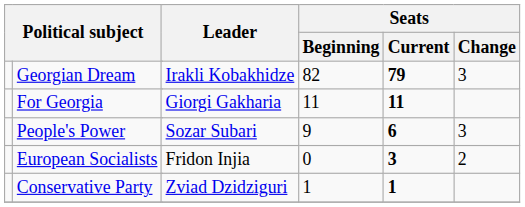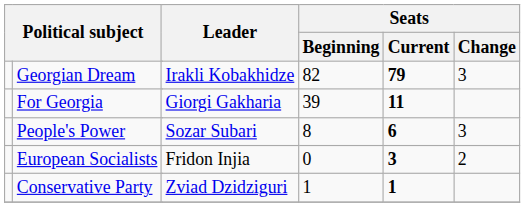(311, 103) 11 -> (311, 103) 39
(307, 131) 9 -> (307, 131) 8
